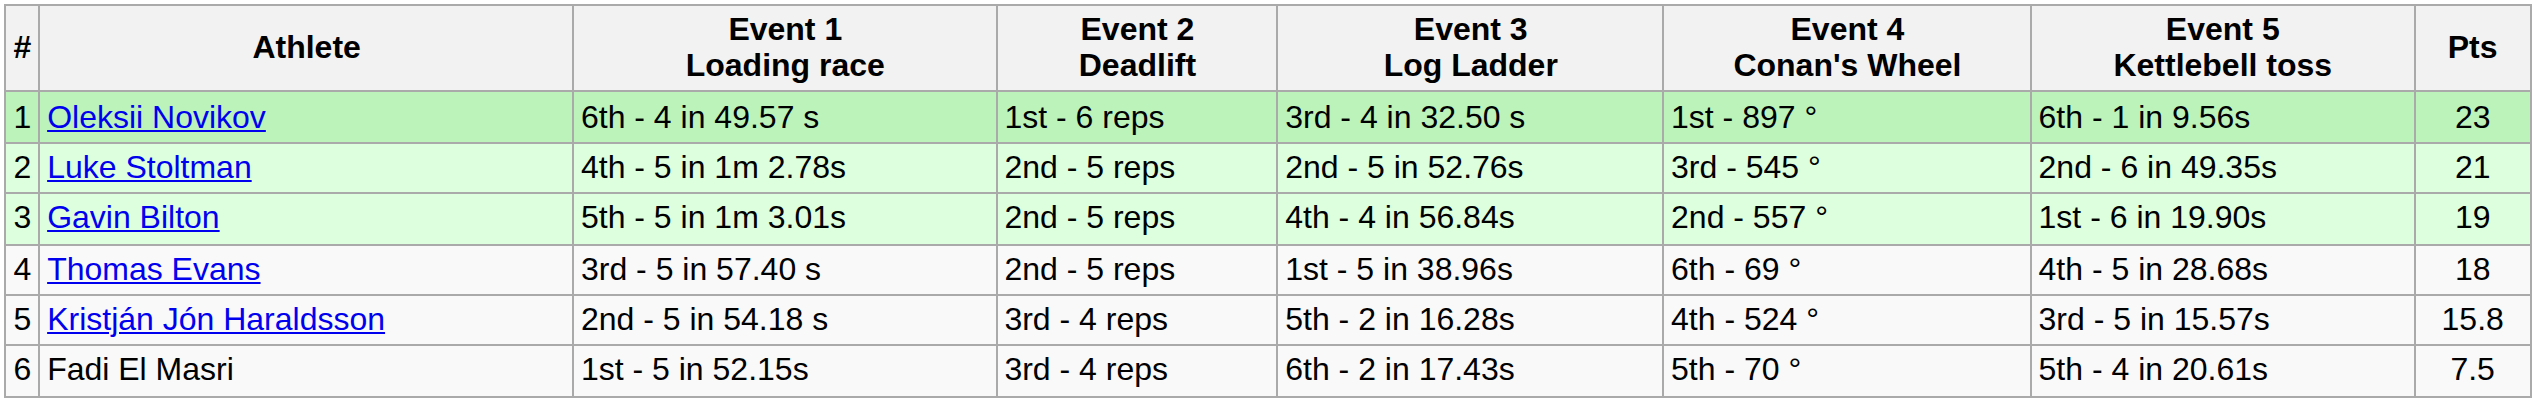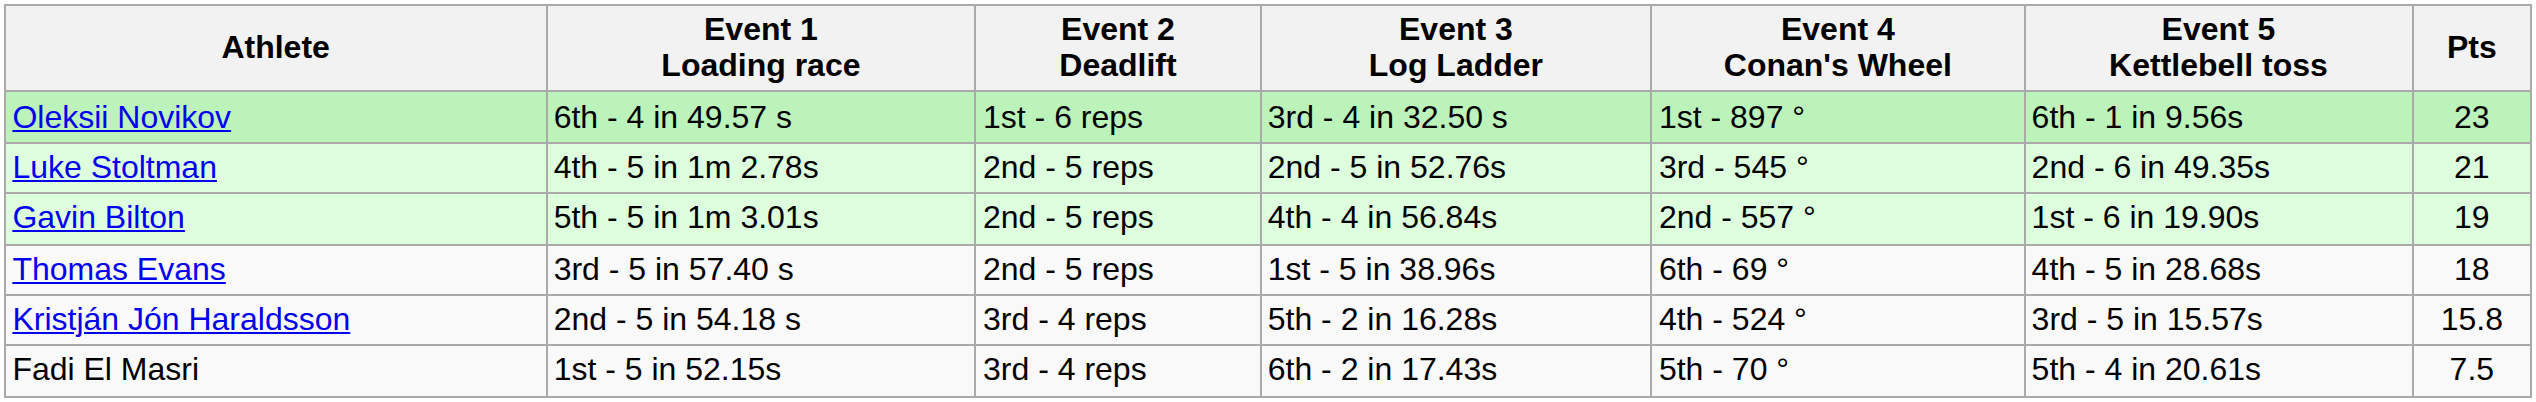- column: (22, 47)
